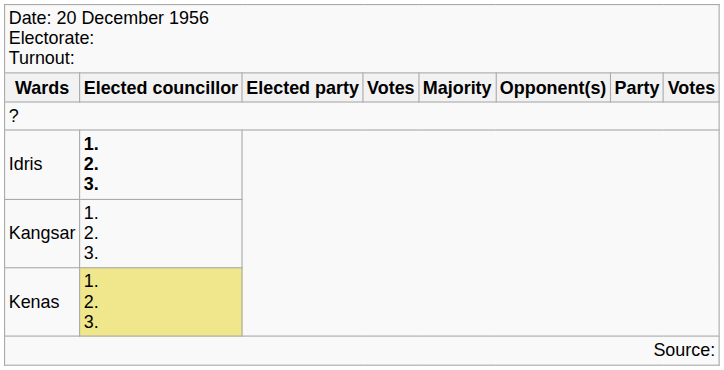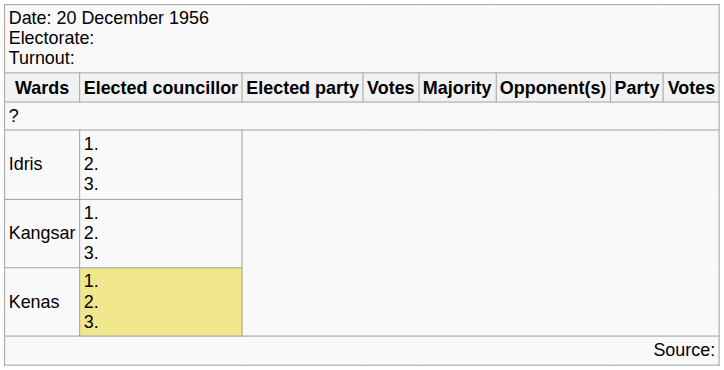(91, 164) bold -> (91, 164) normal
